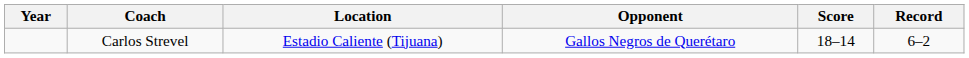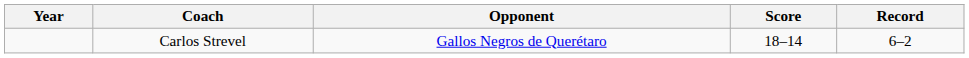- column: (363, 16)
